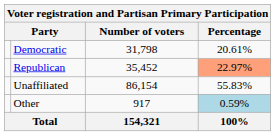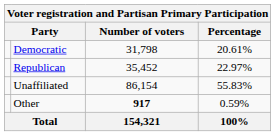(234, 67) lightsalmon background -> (234, 67) no background
(142, 103) normal -> (142, 103) bold
(234, 103) lightblue background -> (234, 103) no background
